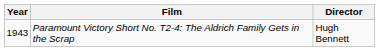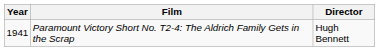(17, 33) 1943 -> (17, 33) 1941
